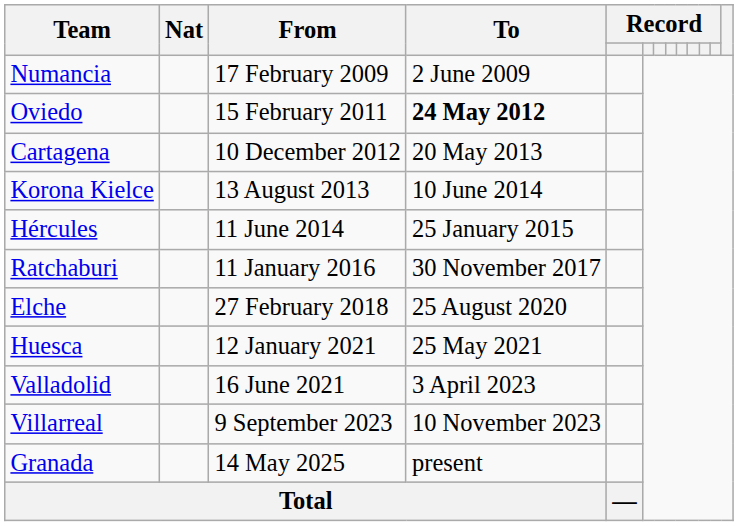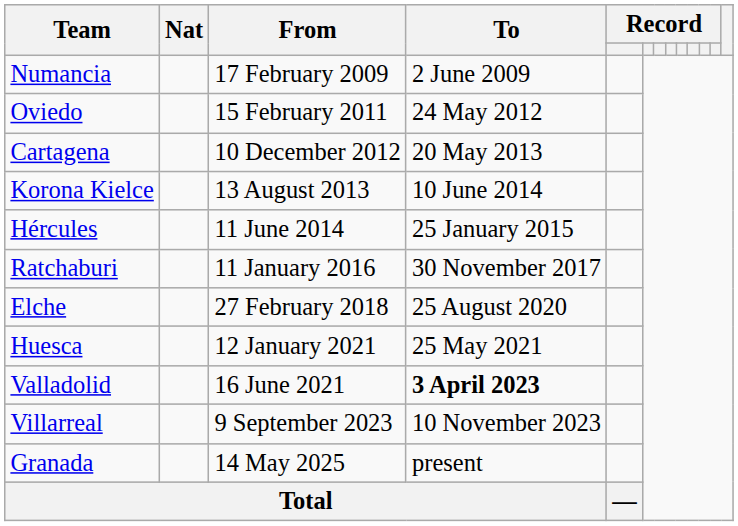(479, 112) bold -> (477, 112) normal
(474, 384) normal -> (476, 384) bold
